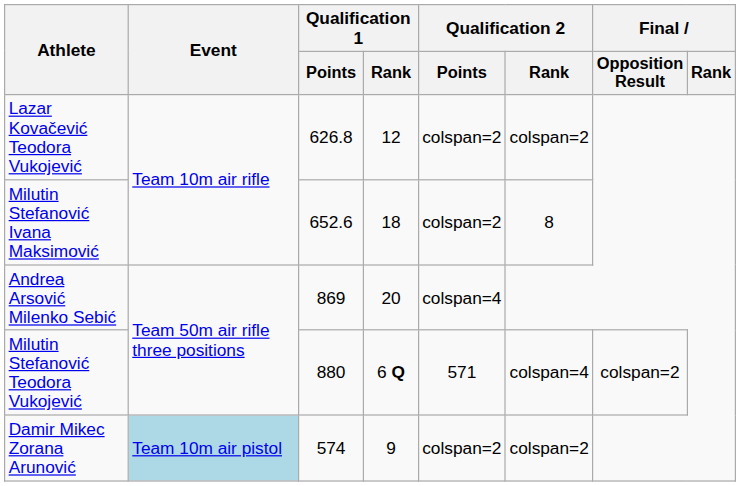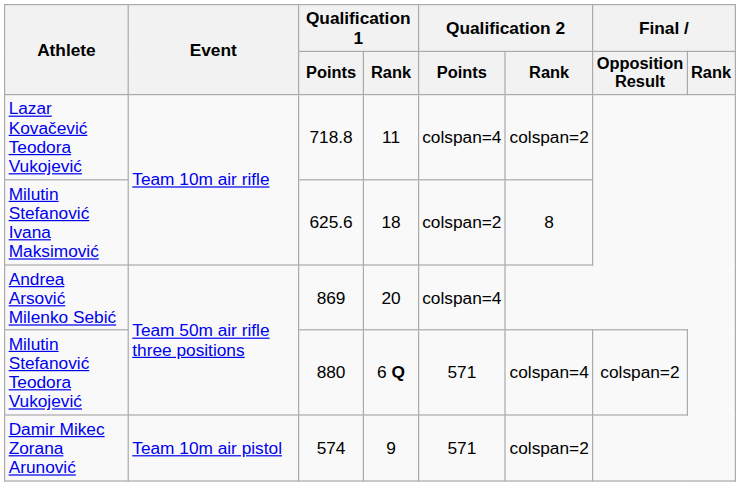(331, 138) 626.8 -> (331, 138) 718.8
(391, 138) 12 -> (391, 138) 11
(462, 138) colspan=2 -> (462, 138) colspan=4
(331, 223) 652.6 -> (331, 223) 625.6
(207, 449) lightblue background -> (207, 449) no background
(462, 449) colspan=2 -> (462, 449) 571
